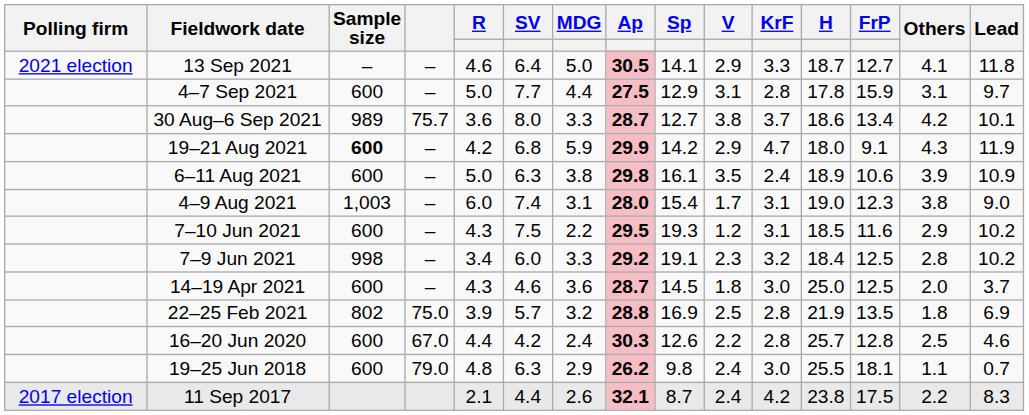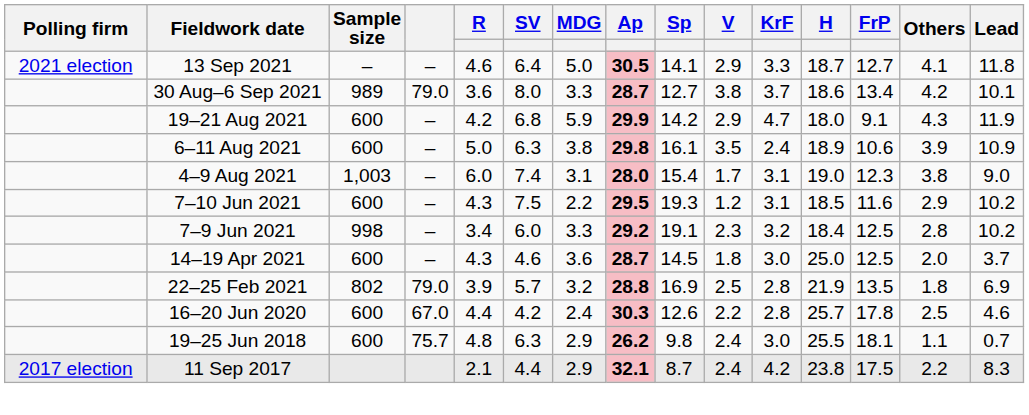- row: (238, 93)
(430, 120) 75.7 -> (430, 93) 79.0
(367, 148) bold -> (367, 120) normal
(430, 313) 75.0 -> (430, 286) 79.0
(875, 341) 12.8 -> (875, 313) 17.8
(430, 369) 79.0 -> (430, 341) 75.7
(579, 396) 2.6 -> (579, 369) 2.9
